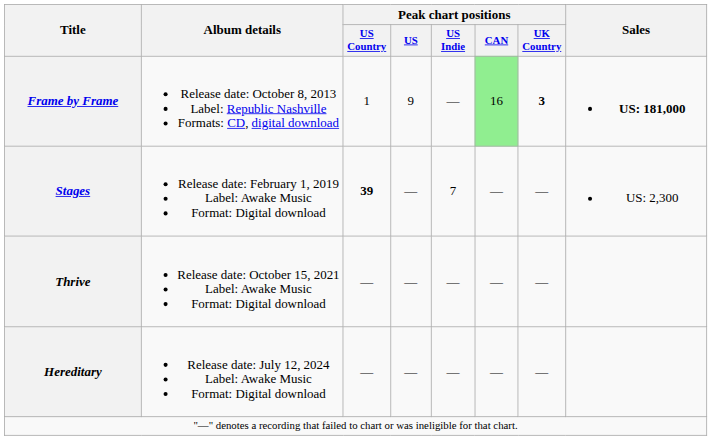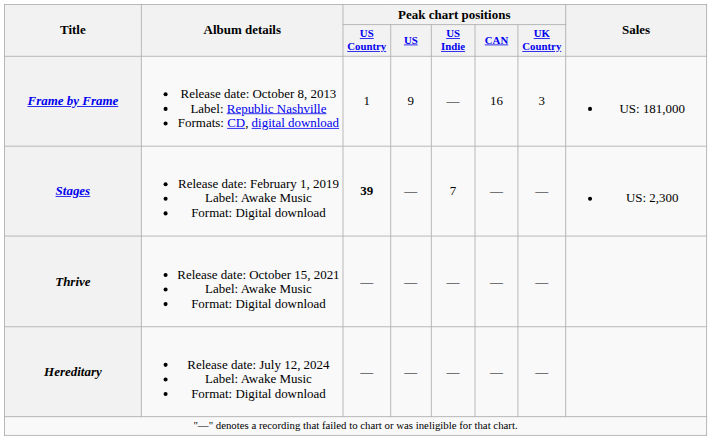(496, 101) lightgreen background -> (496, 101) no background
(542, 101) bold -> (542, 101) normal
(636, 108) bold -> (636, 108) normal
